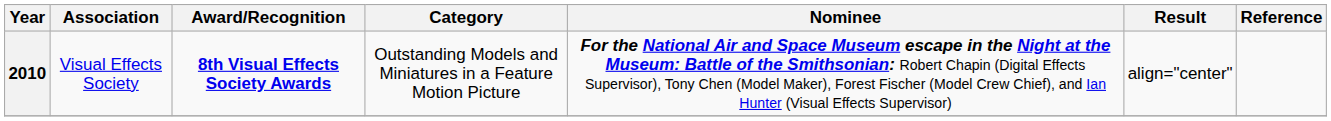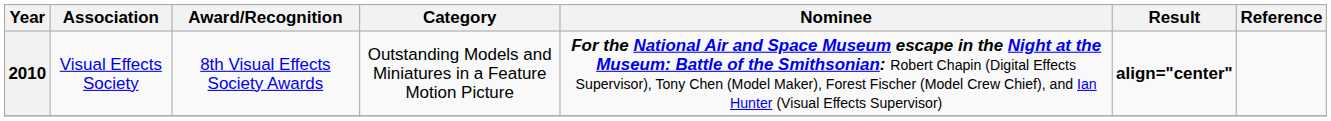(268, 73) bold -> (265, 73) normal
(1180, 73) normal -> (1174, 73) bold
